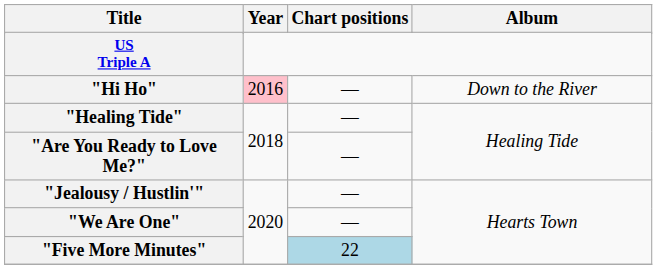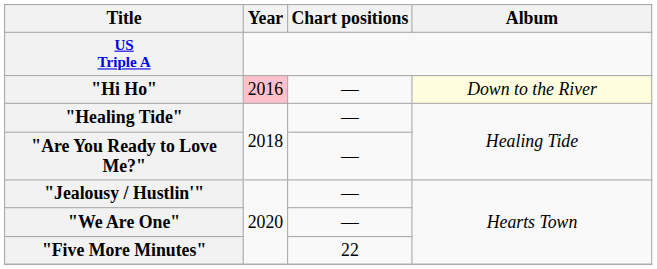(532, 89) no background -> (532, 89) lightyellow background
(350, 250) lightblue background -> (350, 250) no background
